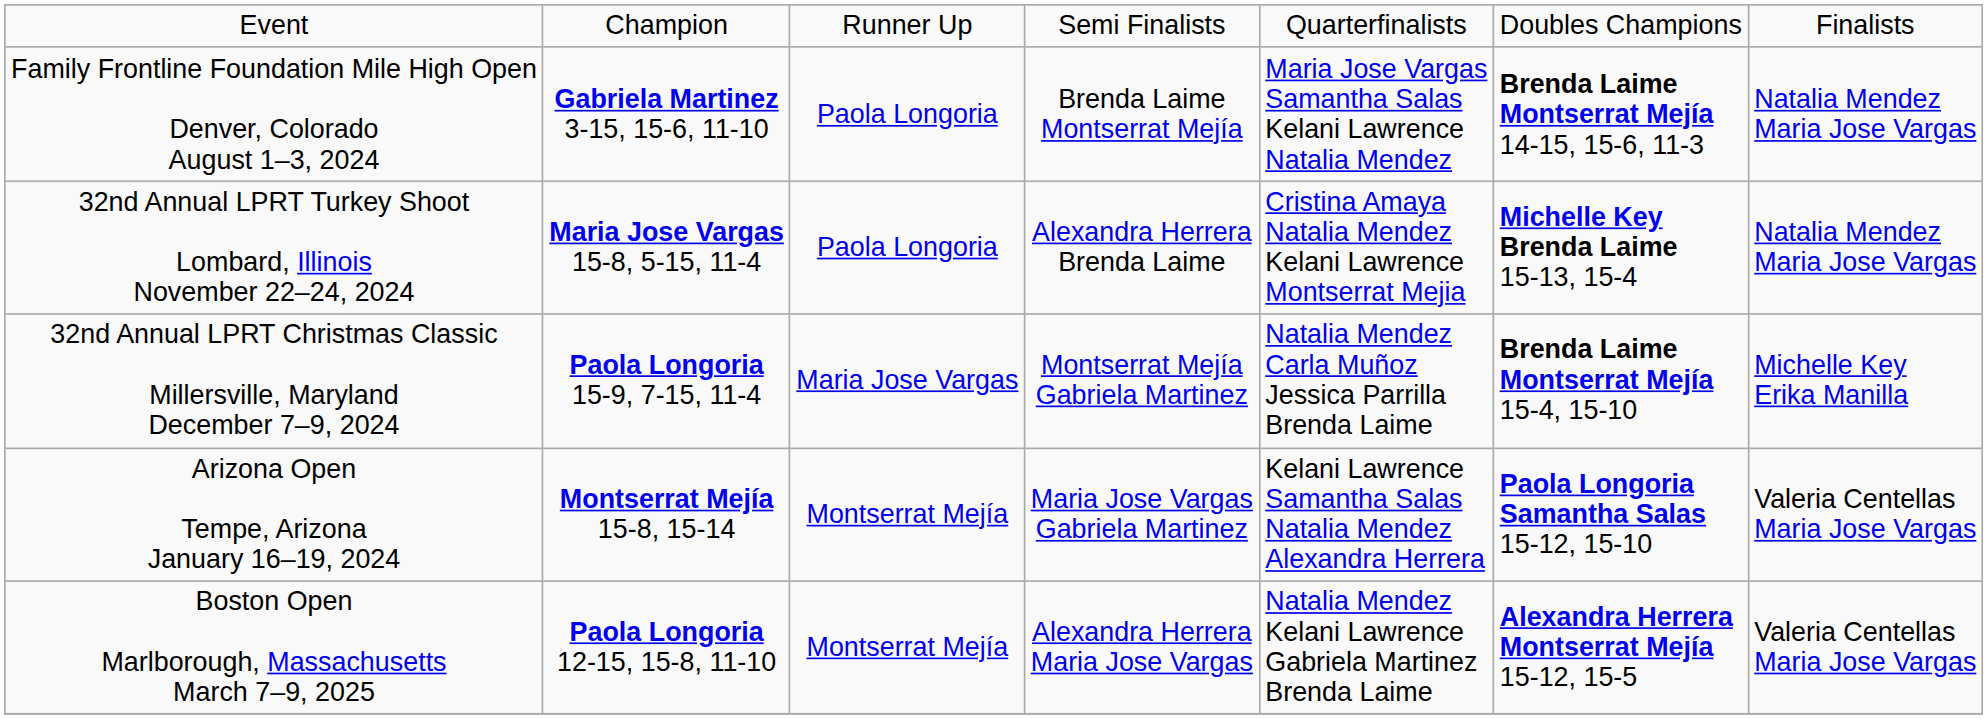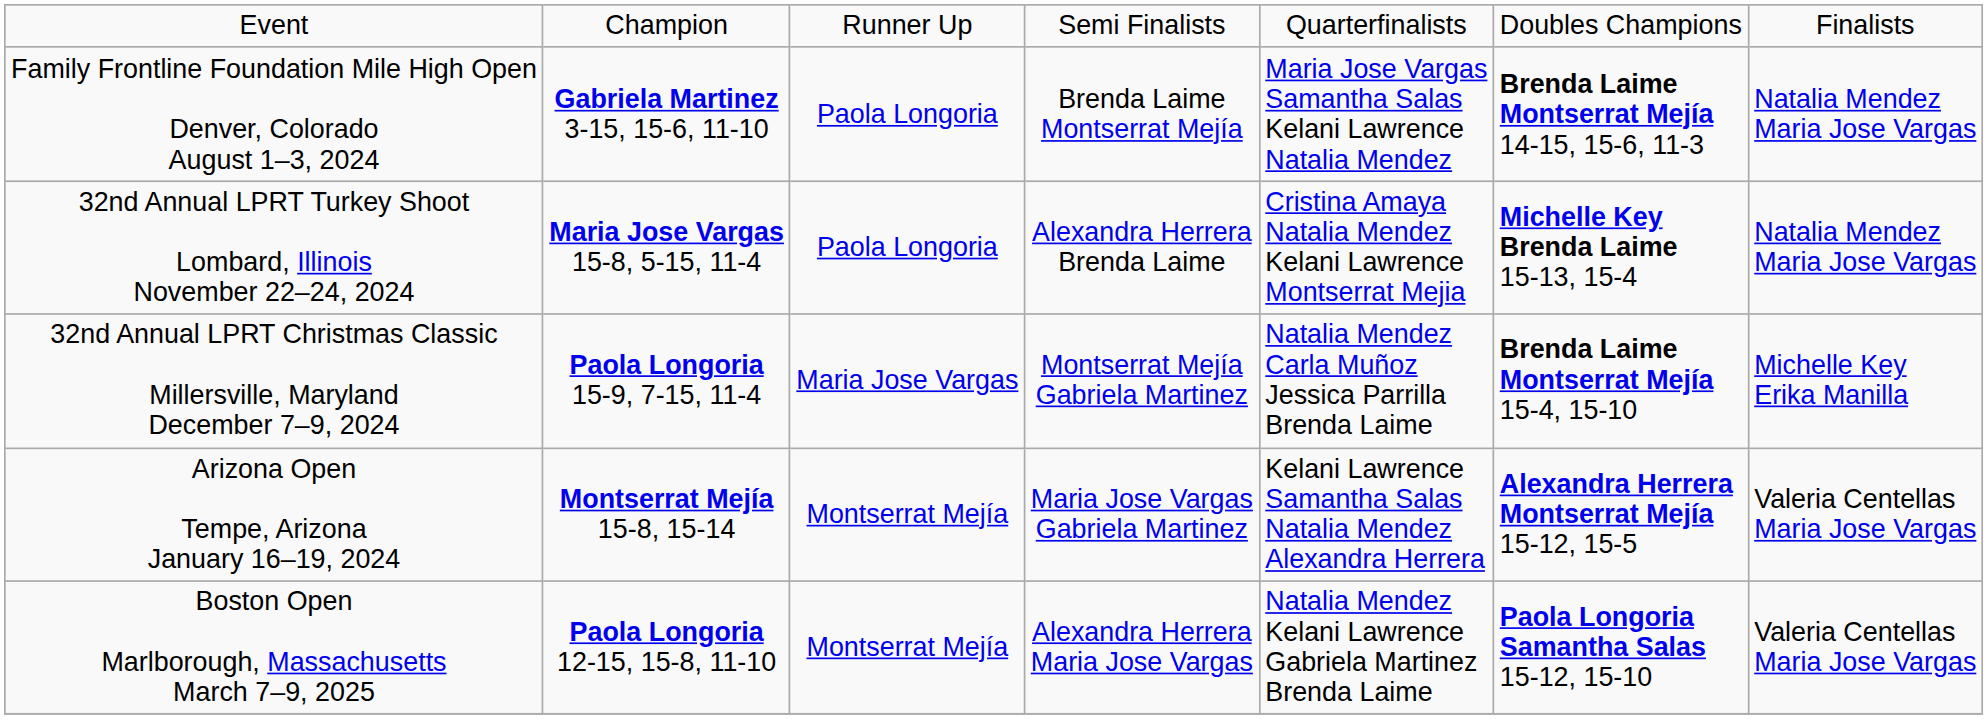(1603, 513) Paola Longoria Samantha Salas 15-12, 15-10 -> (1616, 513) Alexandra Herrera Montserrat Mejía 15-12, 15-5
(1616, 647) Alexandra Herrera Montserrat Mejía 15-12, 15-5 -> (1603, 647) Paola Longoria Samantha Salas 15-12, 15-10
